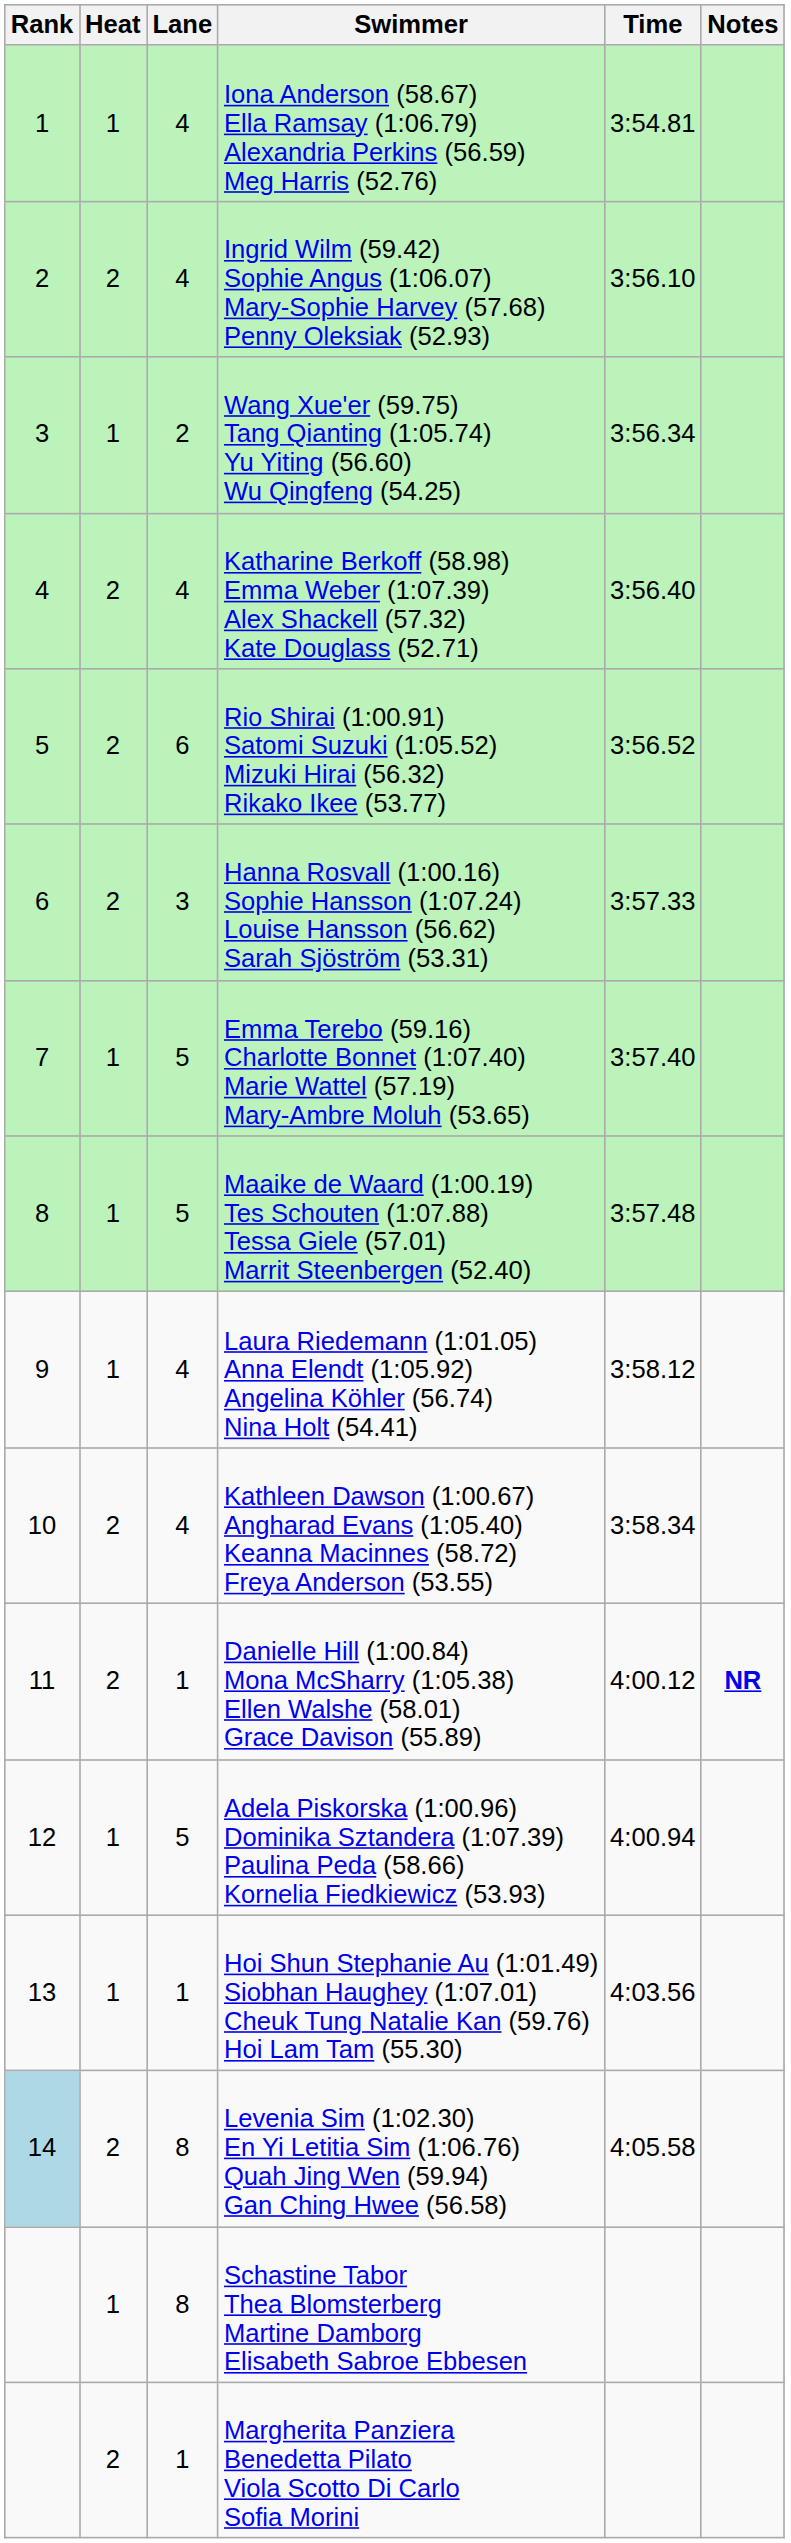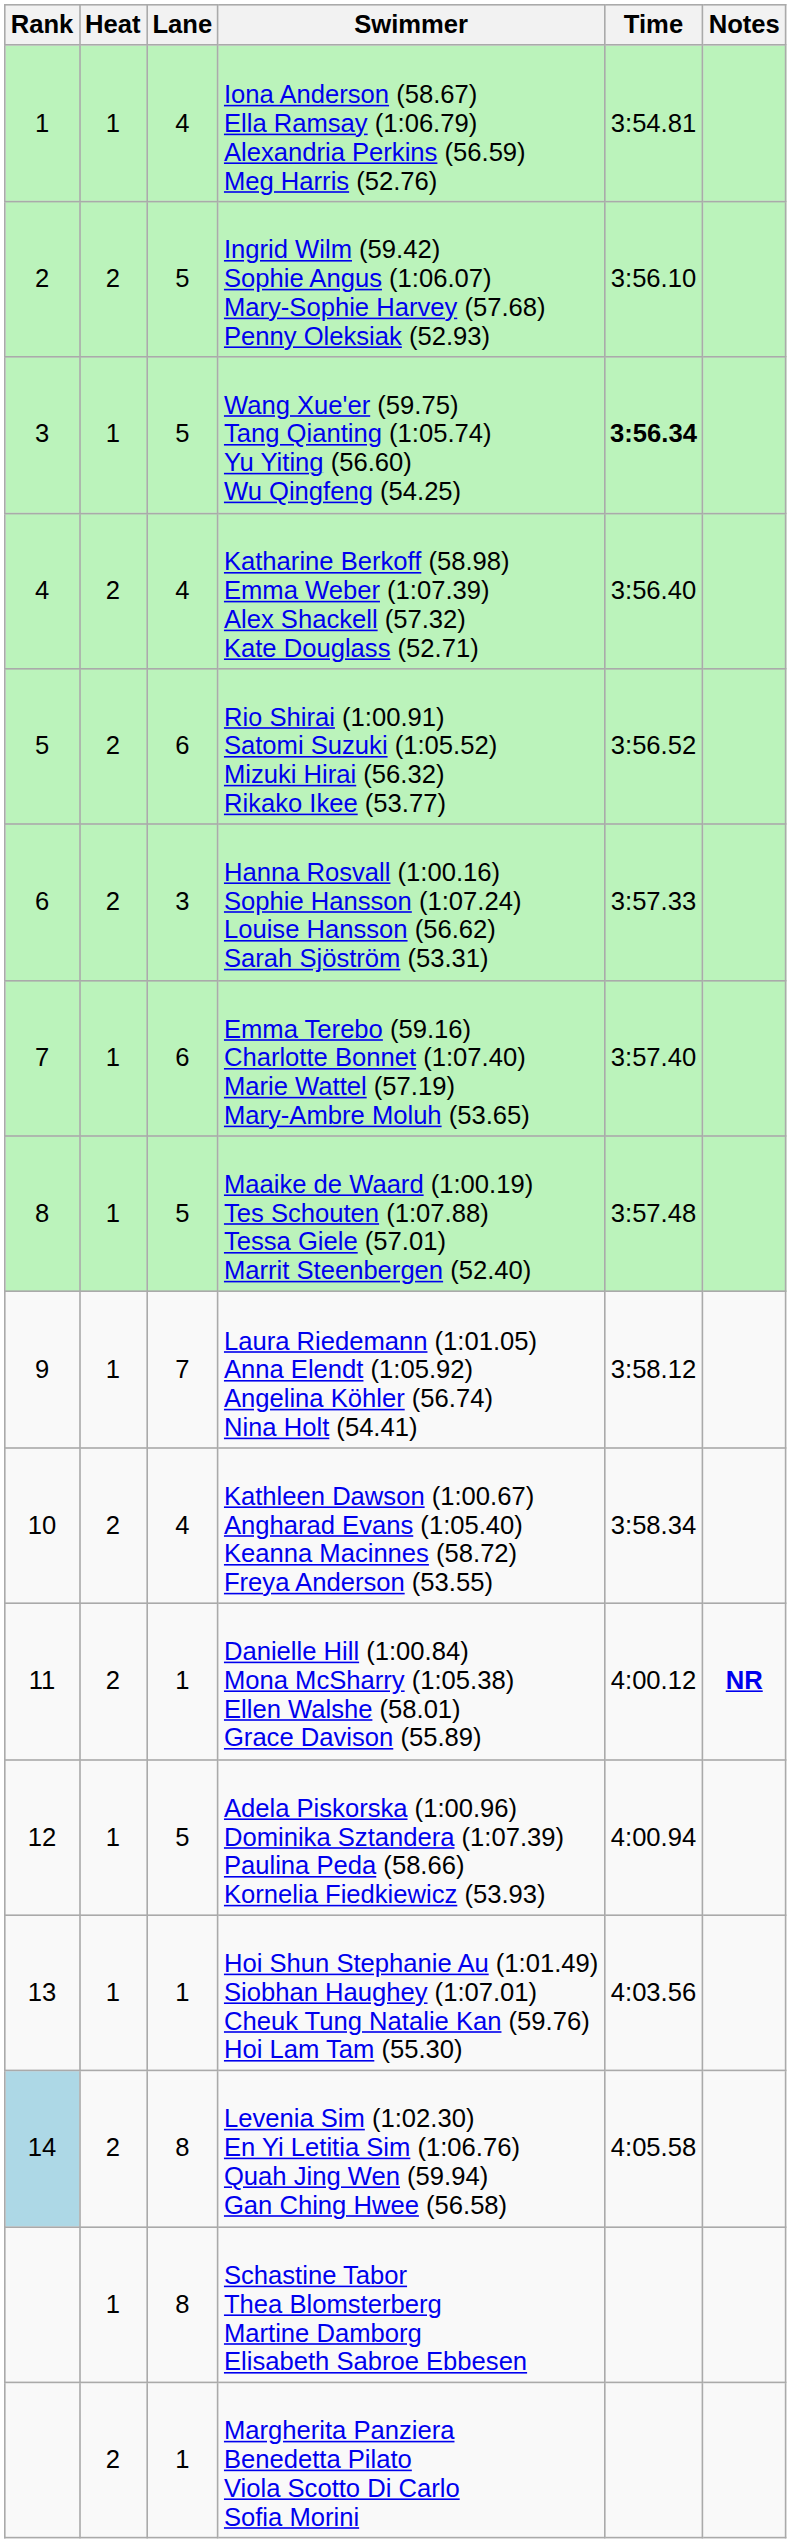(182, 278) 4 -> (182, 278) 5
(182, 434) 2 -> (182, 434) 5
(653, 434) normal -> (653, 434) bold
(182, 1057) 5 -> (182, 1057) 6
(182, 1369) 4 -> (182, 1369) 7
